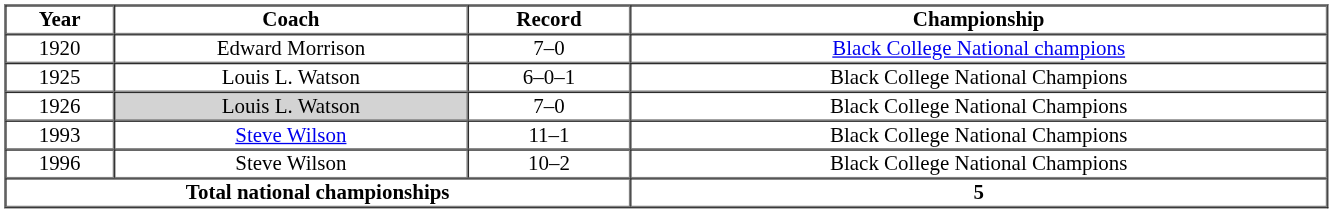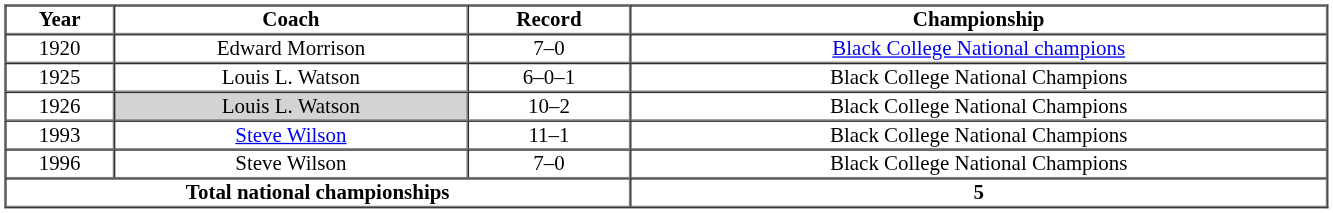(549, 106) 7–0 -> (549, 106) 10–2
(549, 163) 10–2 -> (549, 163) 7–0
